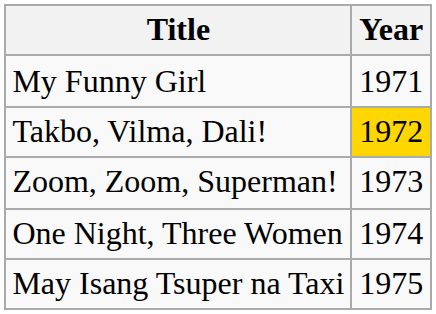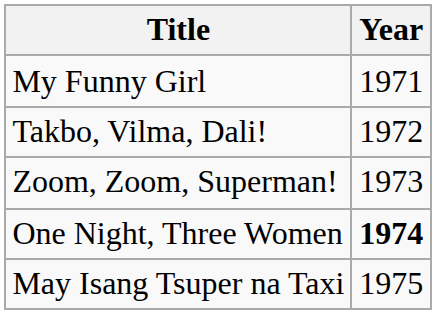(391, 131) gold background -> (391, 131) no background
(391, 232) normal -> (391, 232) bold
